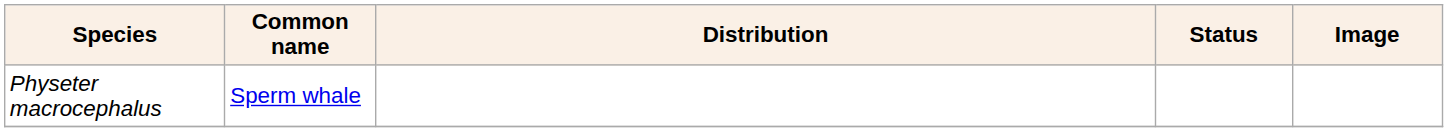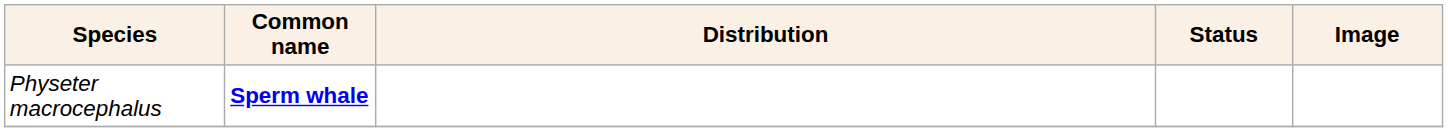(296, 95) normal -> (299, 95) bold
